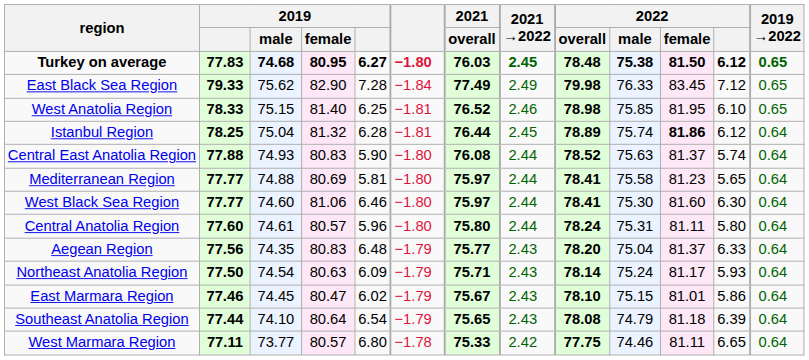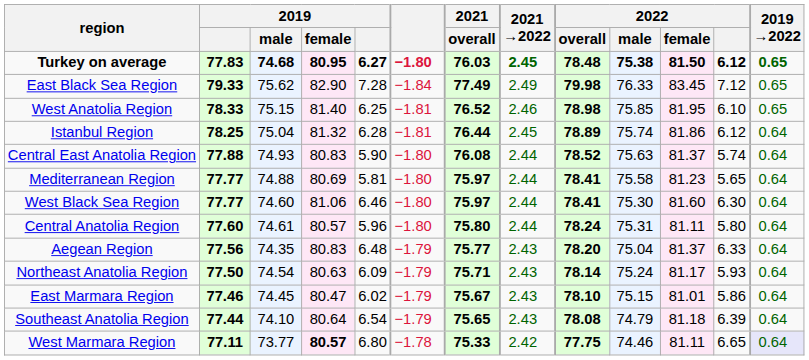(687, 132) bold -> (687, 132) normal
(328, 343) normal -> (328, 343) bold
(773, 343) no background -> (773, 343) lavender background
